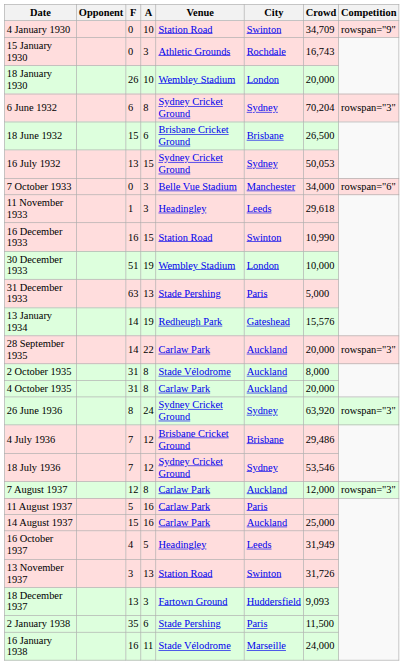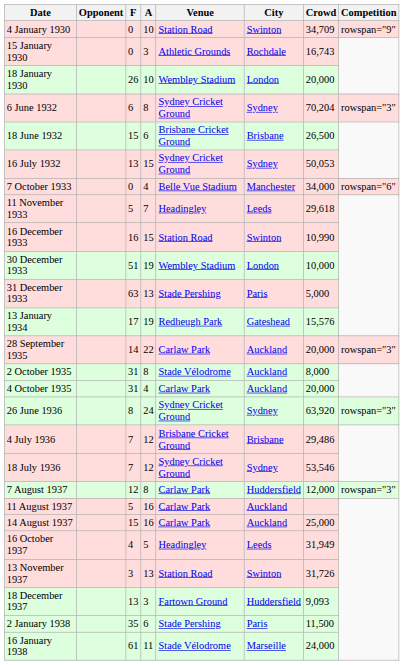(146, 186) 3 -> (146, 186) 4
(131, 209) 1 -> (131, 209) 5
(146, 209) 3 -> (146, 209) 7
(133, 321) 14 -> (133, 321) 17
(146, 388) 8 -> (146, 388) 4
(267, 489) Auckland -> (274, 489) Huddersfield
(257, 506) Paris -> (267, 506) Auckland
(133, 646) 16 -> (133, 646) 61
